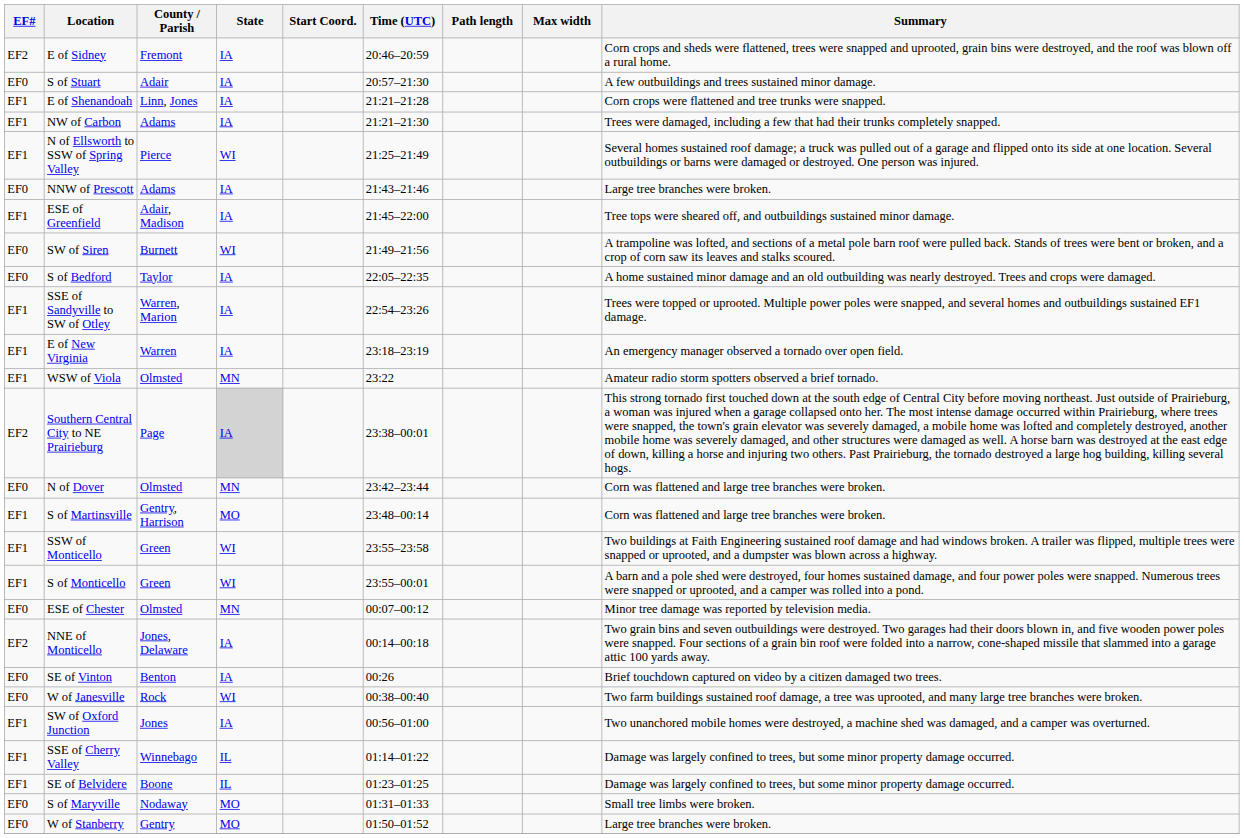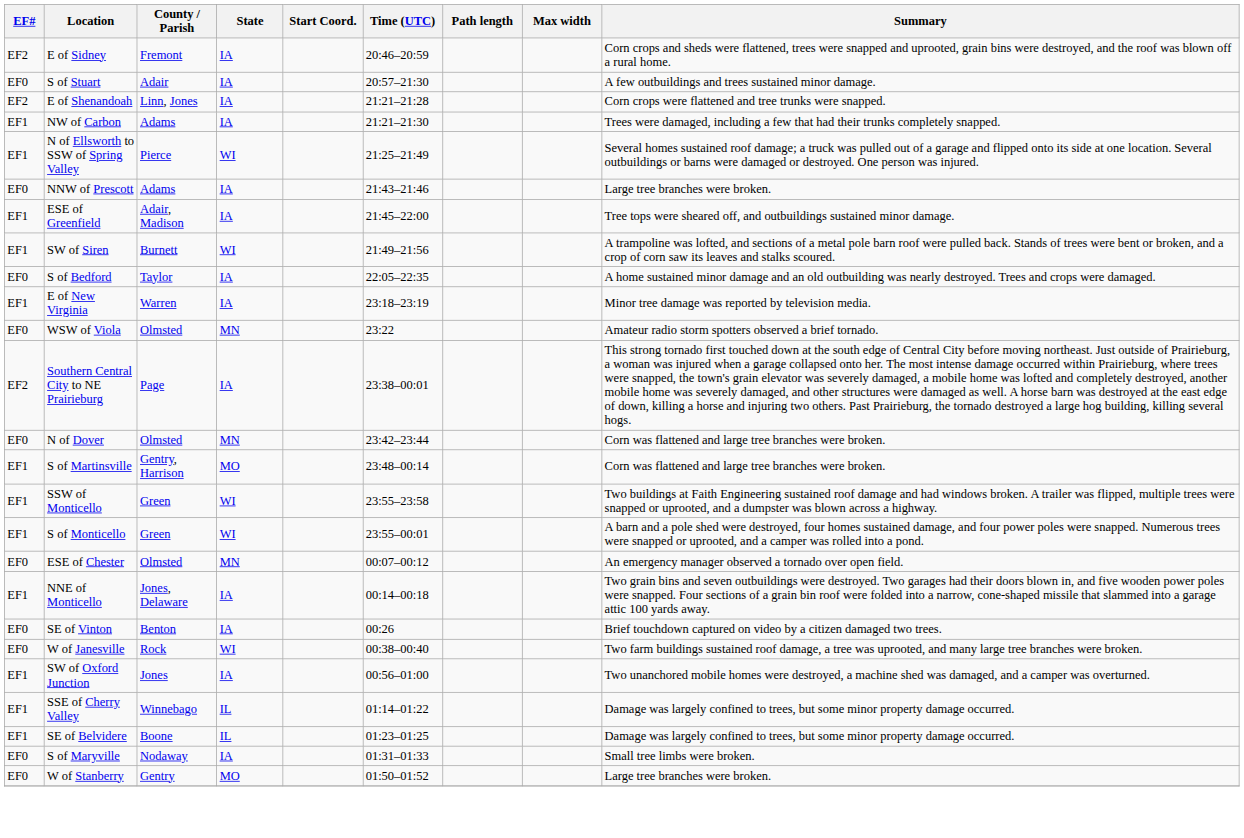(18, 101) EF1 -> (18, 101) EF2
(18, 249) EF0 -> (18, 249) EF1
- row: (80, 310)
(754, 351) An emergency manager observed a tornado over open field. -> (738, 303) Minor tree damage was reported by television media.
(18, 378) EF1 -> (18, 330) EF0
(226, 433) lightgrey background -> (226, 385) no background
(738, 609) Minor tree damage was reported by television media. -> (754, 561) An emergency manager observed a tornado over open field.
(18, 643) EF2 -> (18, 595) EF1
(230, 804) MO -> (226, 756) IA
